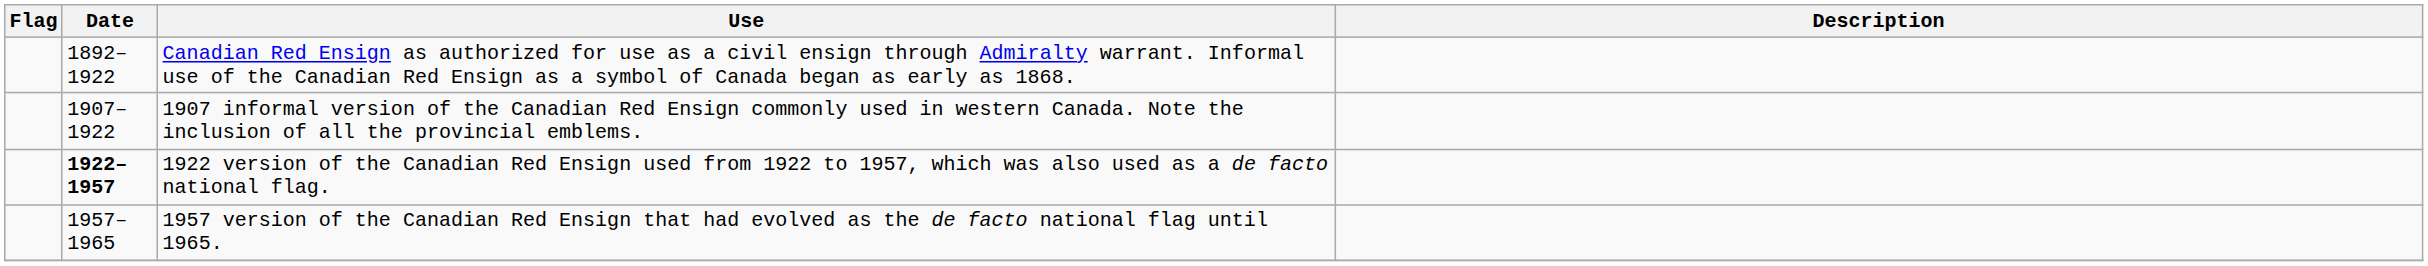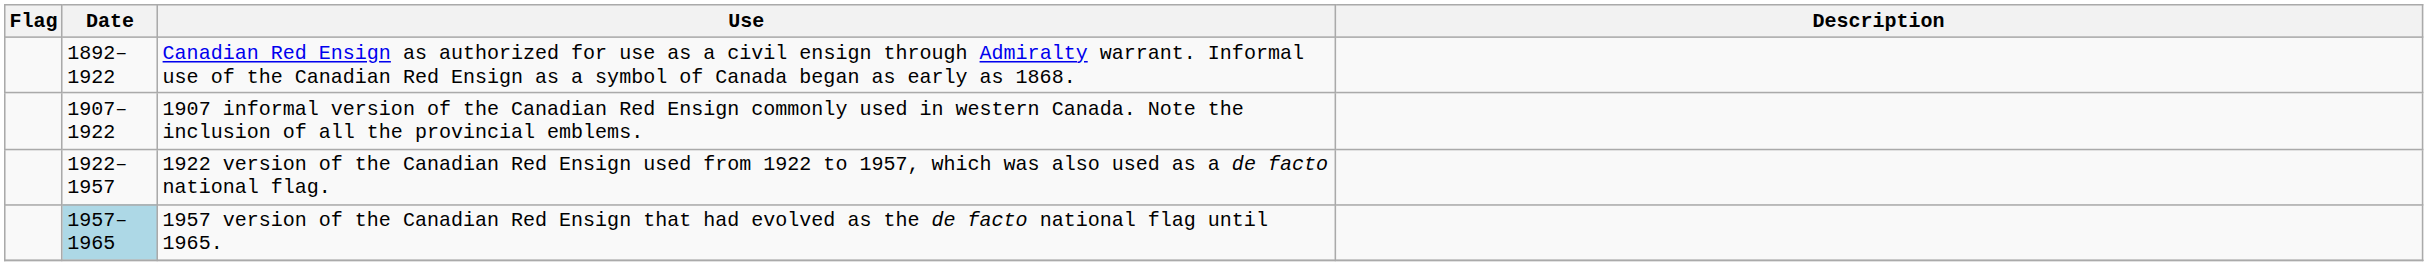(97, 177) bold -> (97, 177) normal
(97, 232) no background -> (97, 232) lightblue background
